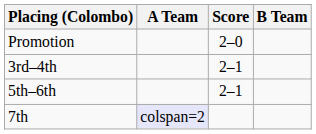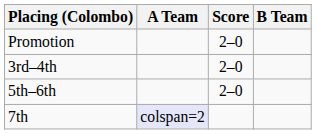(231, 66) 2–1 -> (231, 66) 2–0
(231, 91) 2–1 -> (231, 91) 2–0
